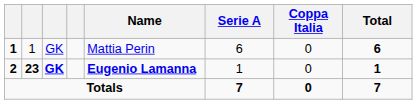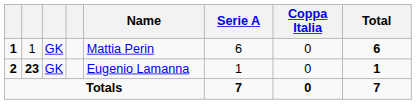(54, 68) bold -> (54, 68) normal
(142, 68) bold -> (138, 68) normal
